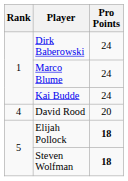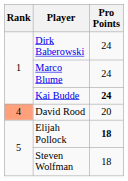(106, 95) normal -> (106, 95) bold
(19, 112) no background -> (19, 112) lightsalmon background
(106, 161) bold -> (106, 161) normal
